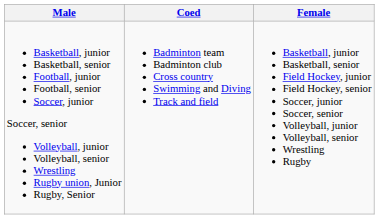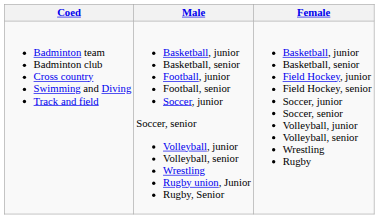columns swapped: (189, 13) <-> (64, 13)
